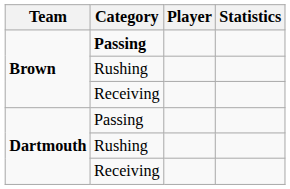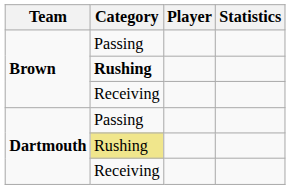(120, 43) bold -> (119, 43) normal
(121, 68) normal -> (123, 68) bold
(121, 145) no background -> (121, 145) khaki background
